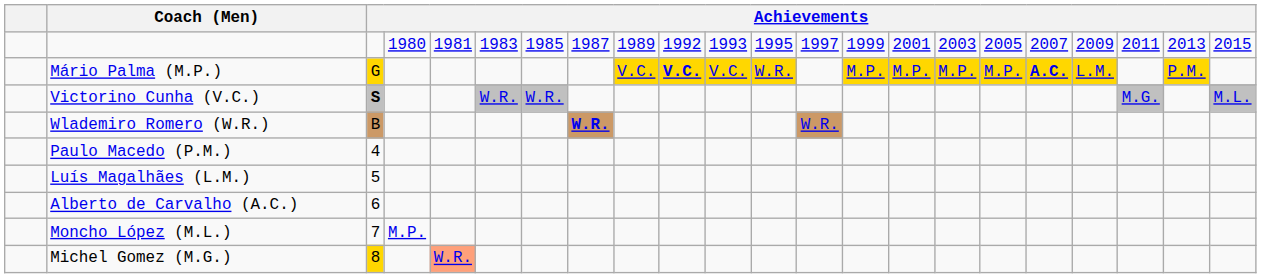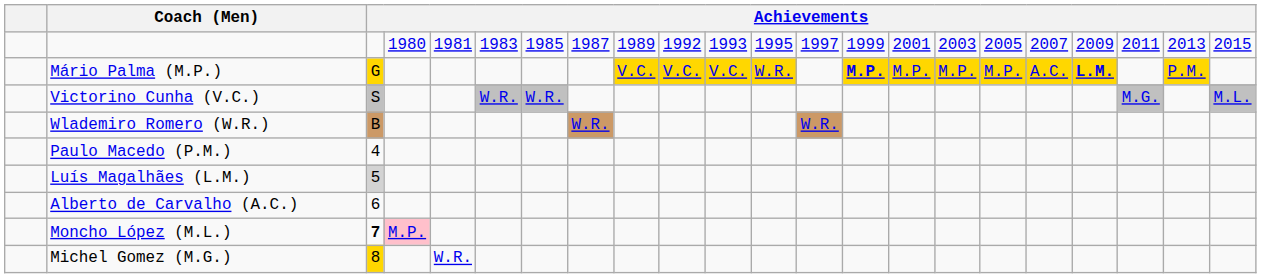(682, 71) bold -> (682, 71) normal
(866, 71) normal -> (866, 71) bold
(1049, 71) bold -> (1049, 71) normal
(1095, 71) normal -> (1095, 71) bold
(375, 98) bold -> (375, 98) normal
(590, 125) bold -> (590, 125) normal
(375, 178) no background -> (375, 178) lightgrey background
(375, 232) normal -> (375, 232) bold
(407, 232) no background -> (407, 232) pink background
(453, 258) lightsalmon background -> (453, 258) no background
